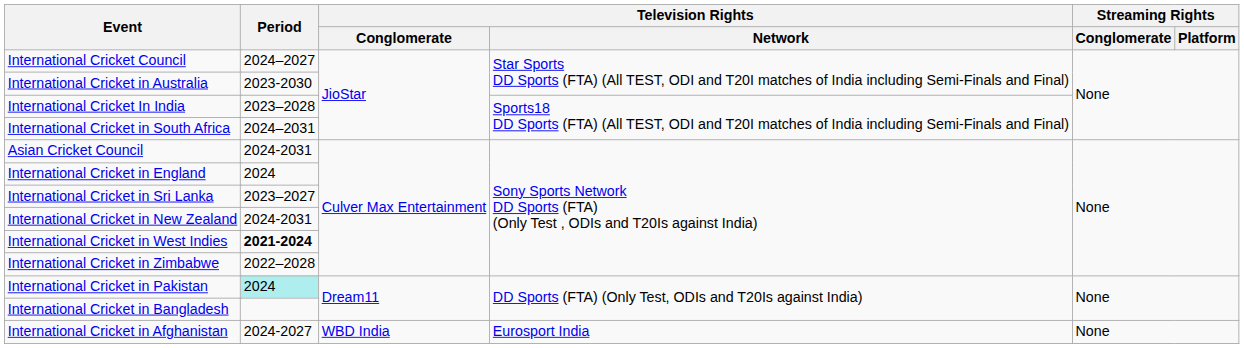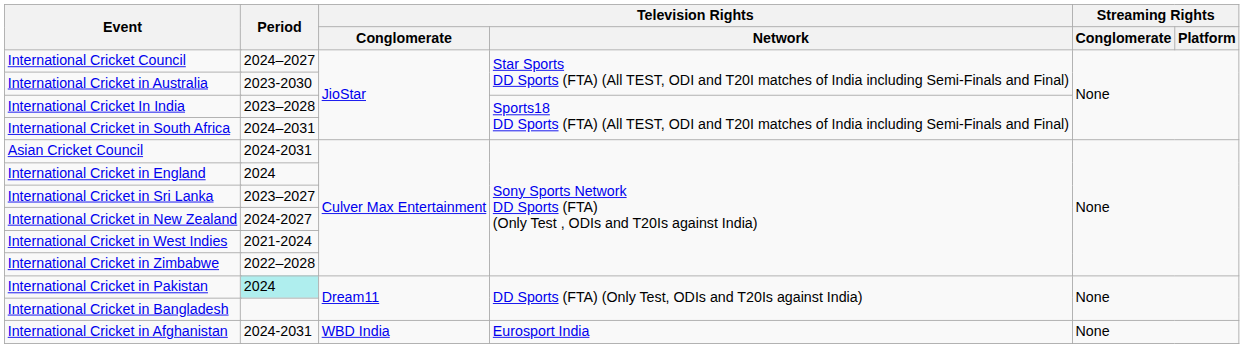(278, 219) 2024-2031 -> (278, 219) 2024-2027
(278, 241) bold -> (278, 241) normal
(278, 331) 2024-2027 -> (278, 331) 2024-2031
